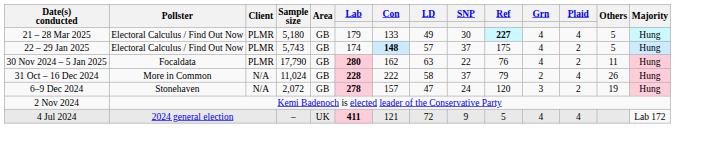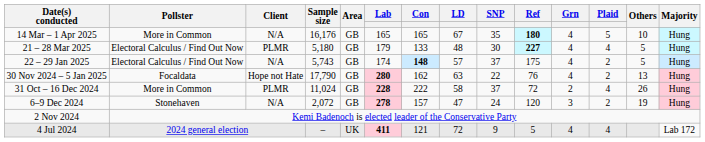+ row: (57, 35)
(428, 35) 49 -> (458, 48) 48
(261, 48) PLMR -> (276, 62) N/A
(261, 62) PLMR -> (276, 76) Hope not Hate
(613, 62) 11 -> (643, 76) 13
(261, 76) N/A -> (276, 89) PLMR
(503, 76) 79 -> (533, 89) 72
